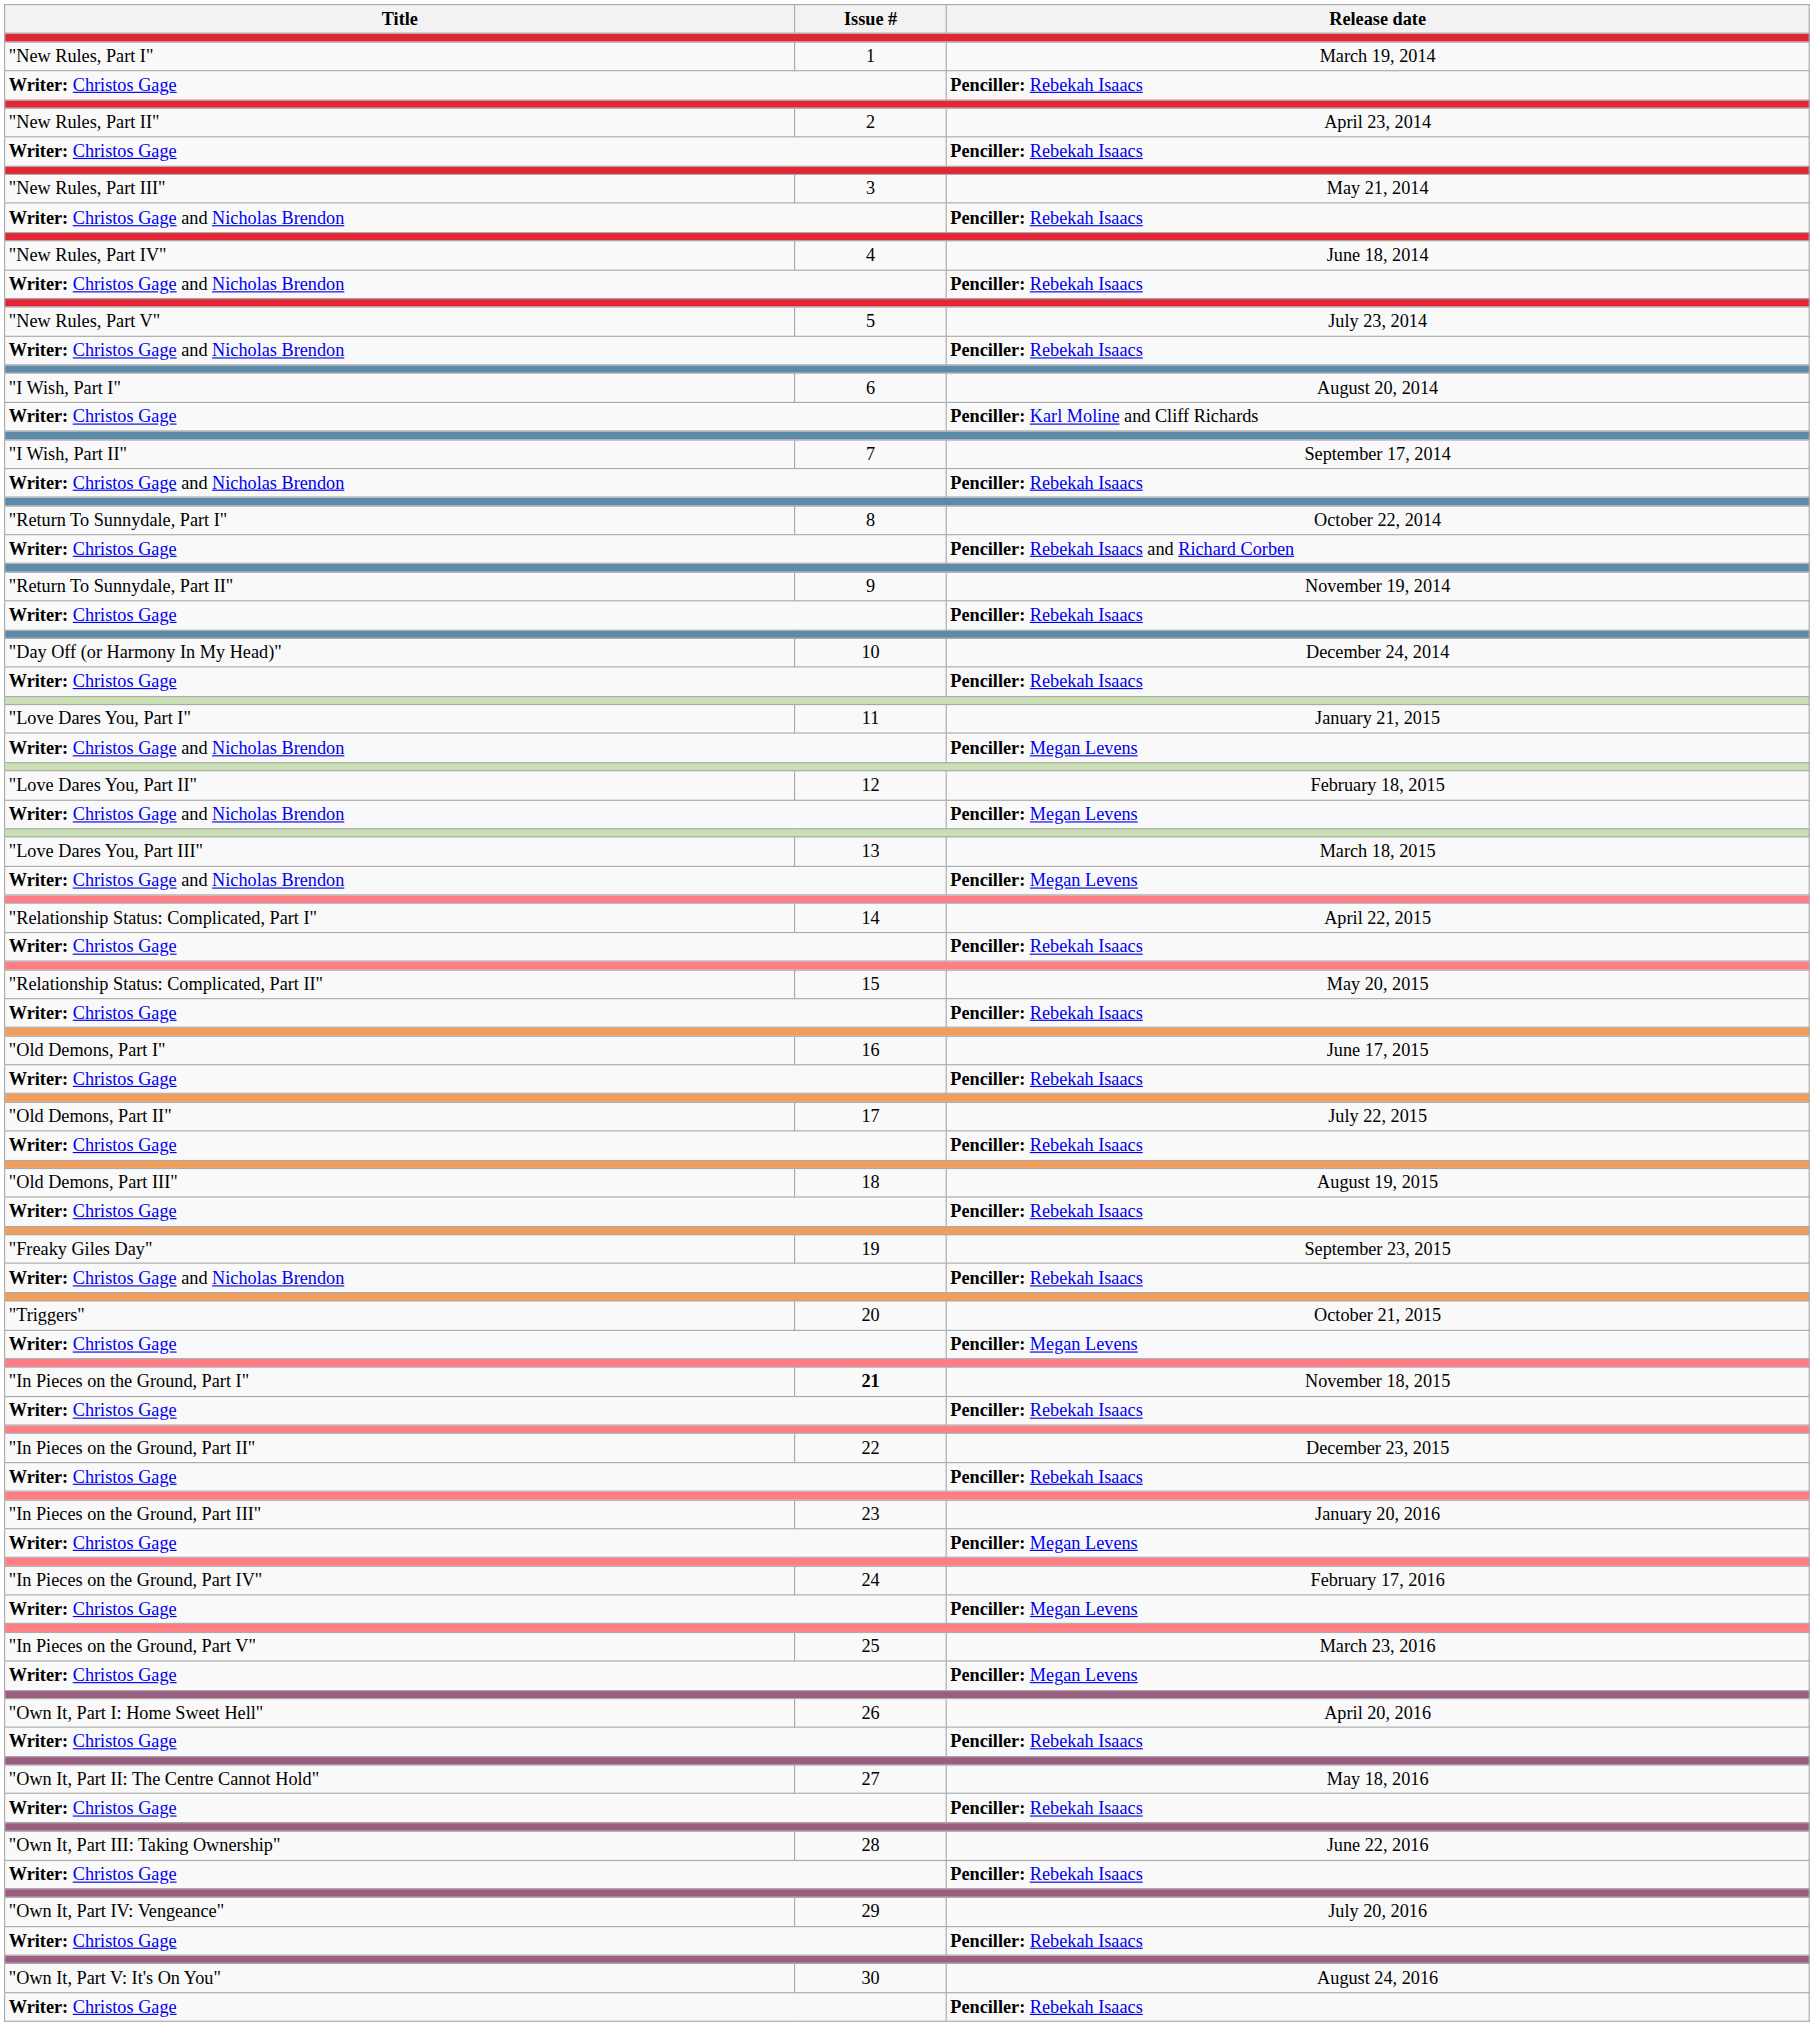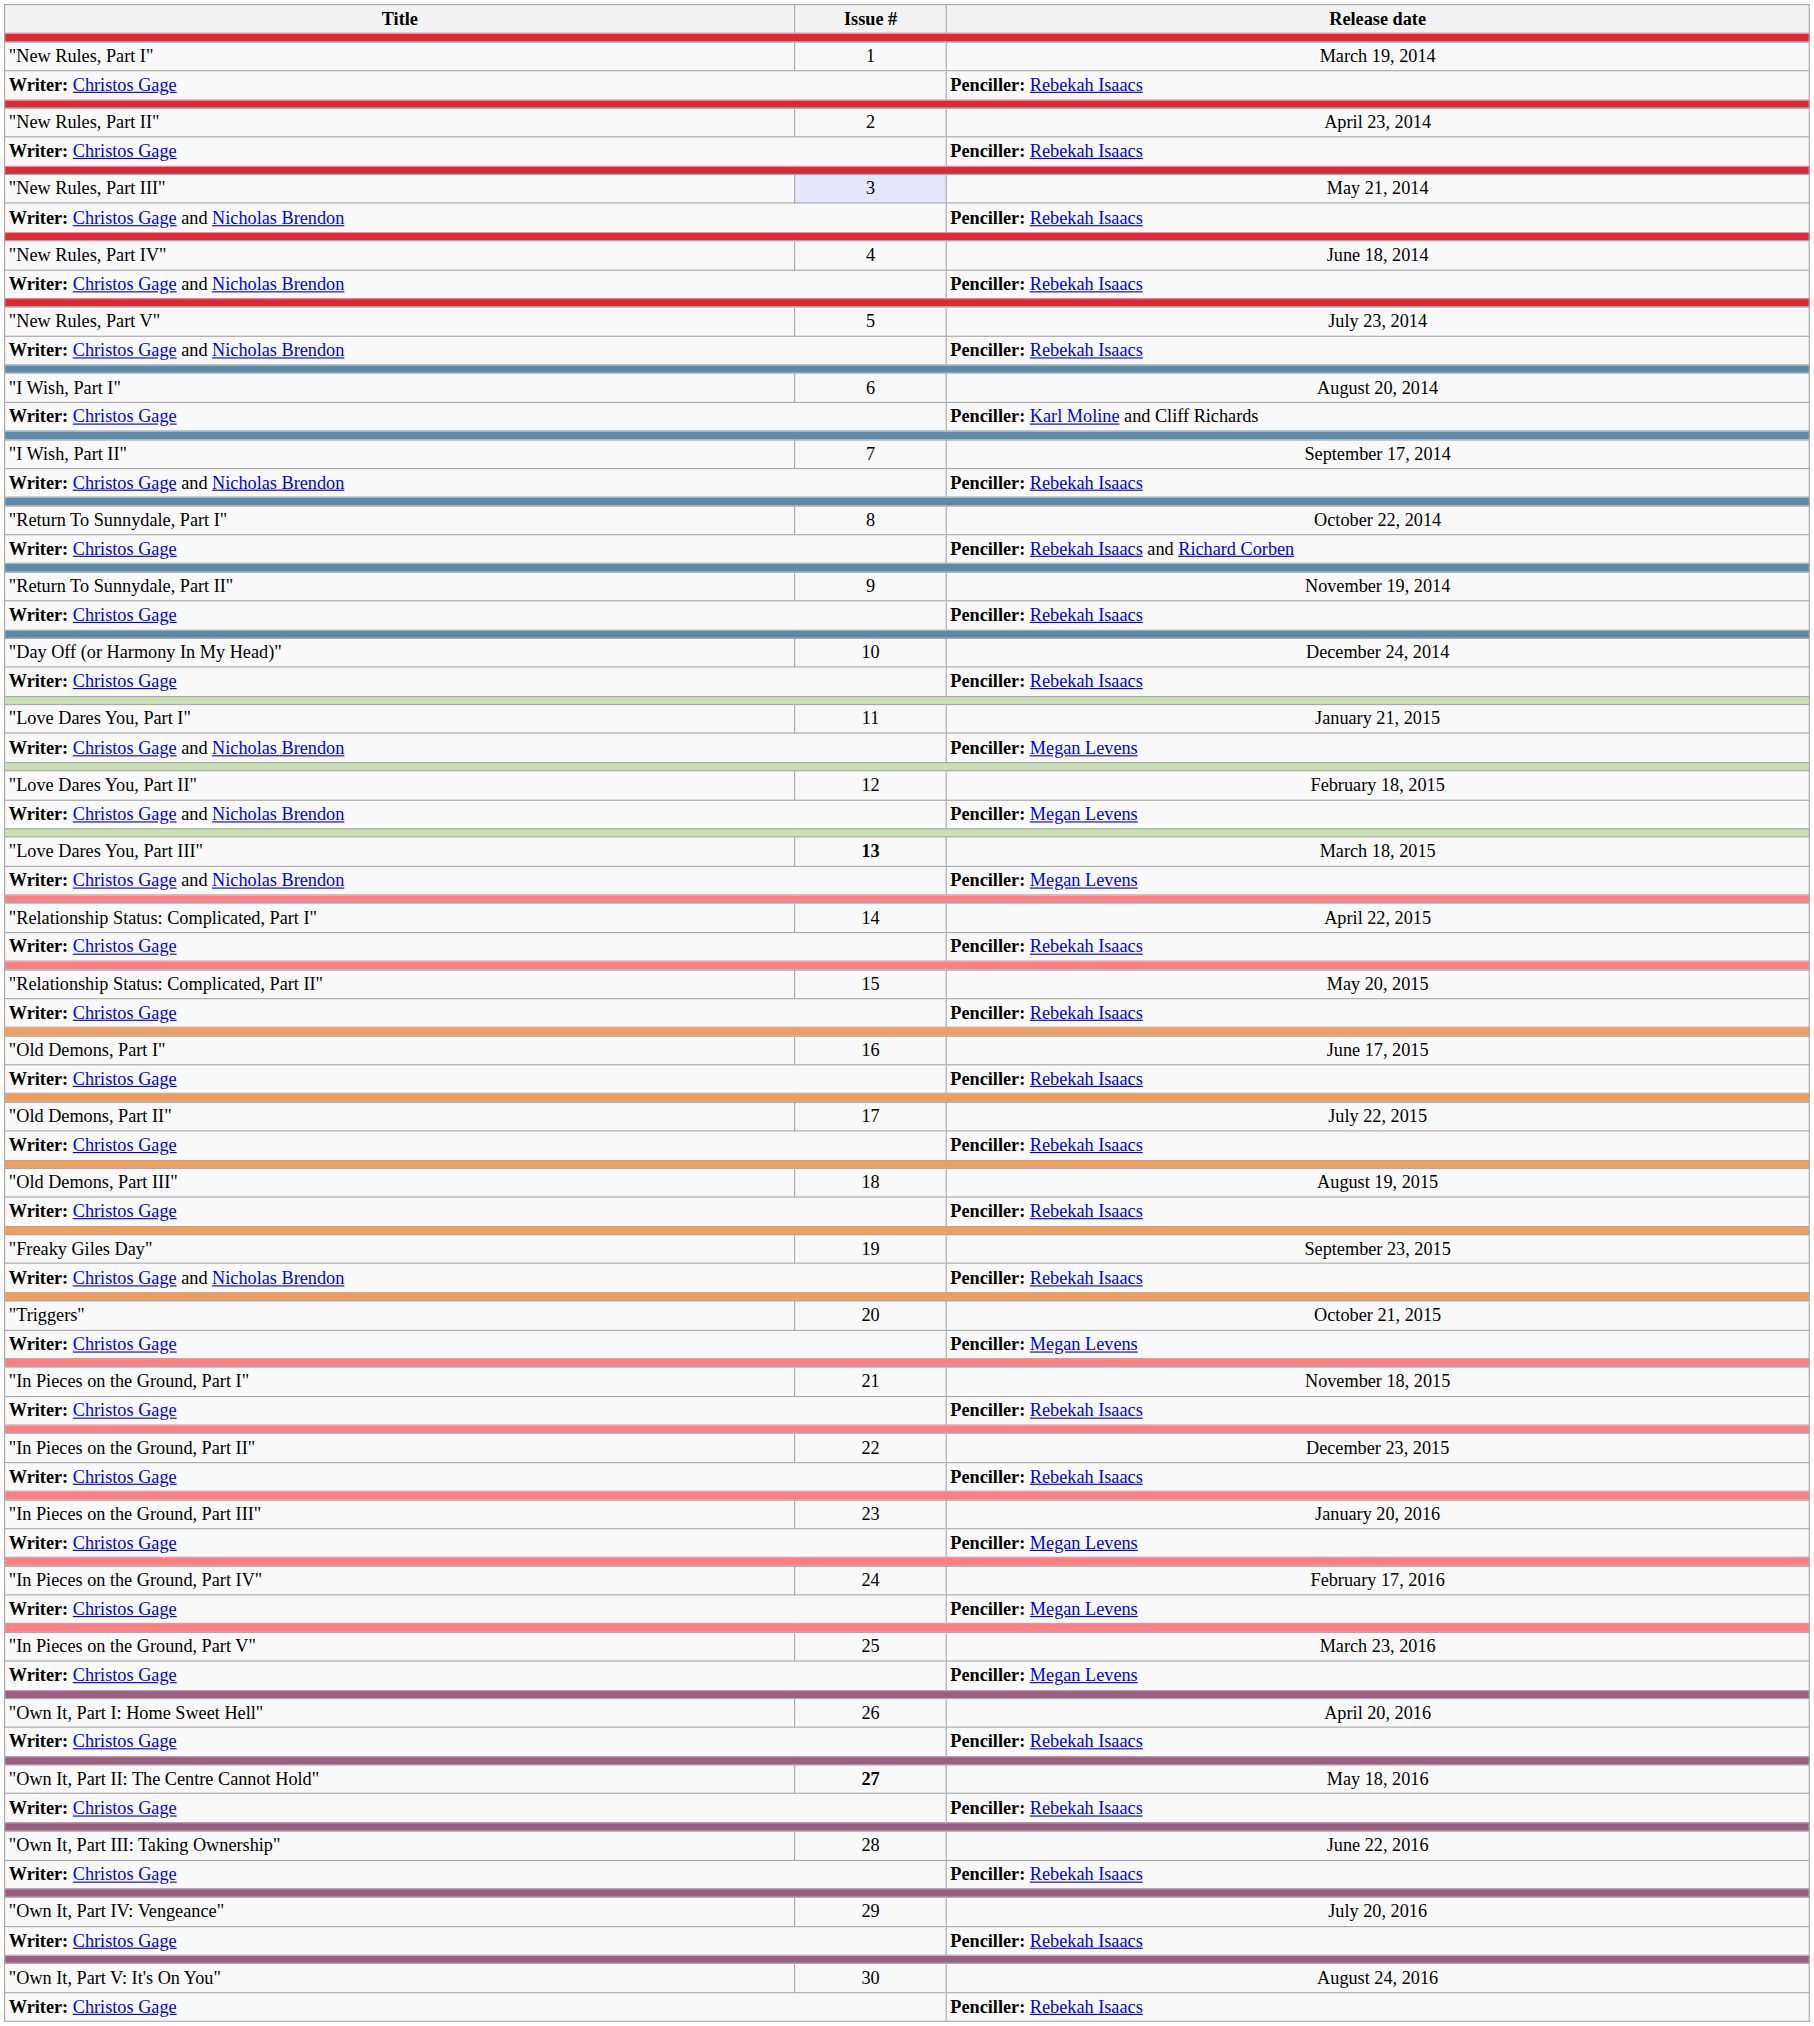(871, 188) no background -> (871, 188) lavender background
(871, 851) normal -> (871, 851) bold
(871, 1381) bold -> (871, 1381) normal
(871, 1779) normal -> (871, 1779) bold
